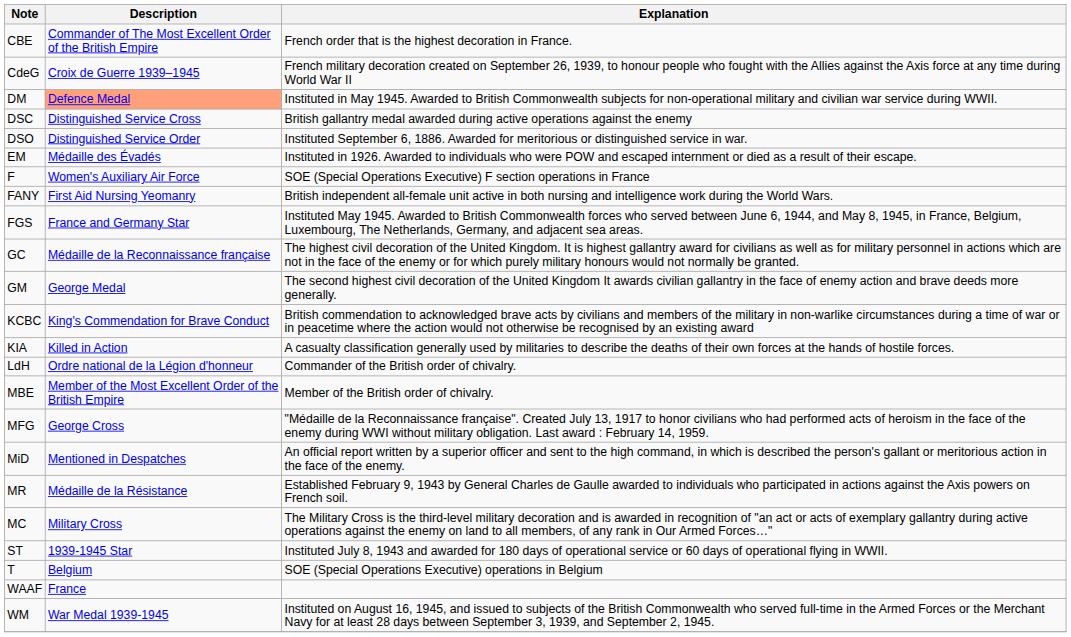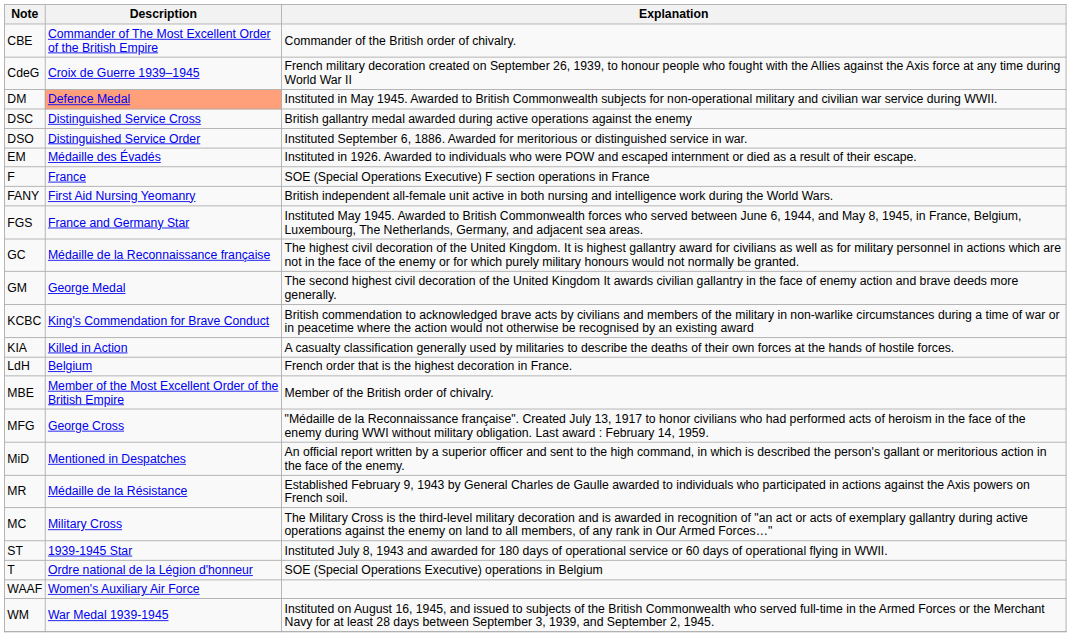(428, 41) French order that is the highest decoration in France. -> (400, 41) Commander of the British order of chivalry.
(124, 177) Women's Auxiliary Air Force -> (67, 177) France
(150, 367) Ordre national de la Légion d'honneur -> (70, 367) Belgium
(400, 367) Commander of the British order of chivalry. -> (428, 367) French order that is the highest decoration in France.
(70, 570) Belgium -> (150, 570) Ordre national de la Légion d'honneur
(67, 590) France -> (124, 590) Women's Auxiliary Air Force
